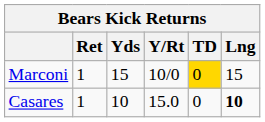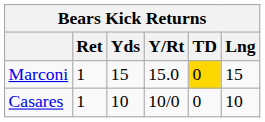(164, 74) 10/0 -> (164, 74) 15.0
(164, 102) 15.0 -> (164, 102) 10/0
(234, 102) bold -> (234, 102) normal
